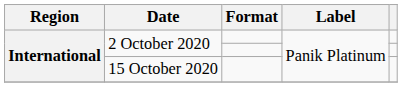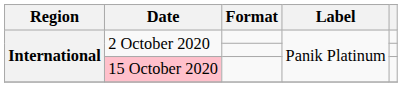(163, 69) no background -> (163, 69) pink background
